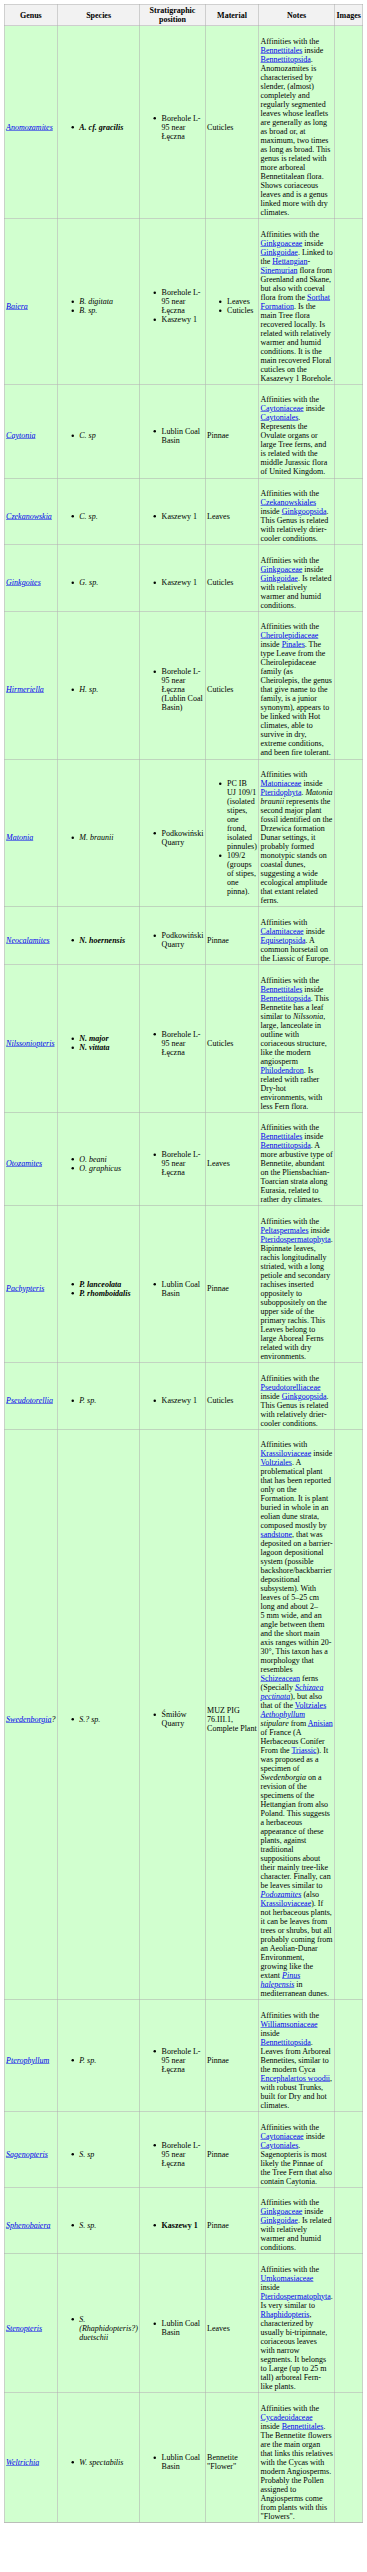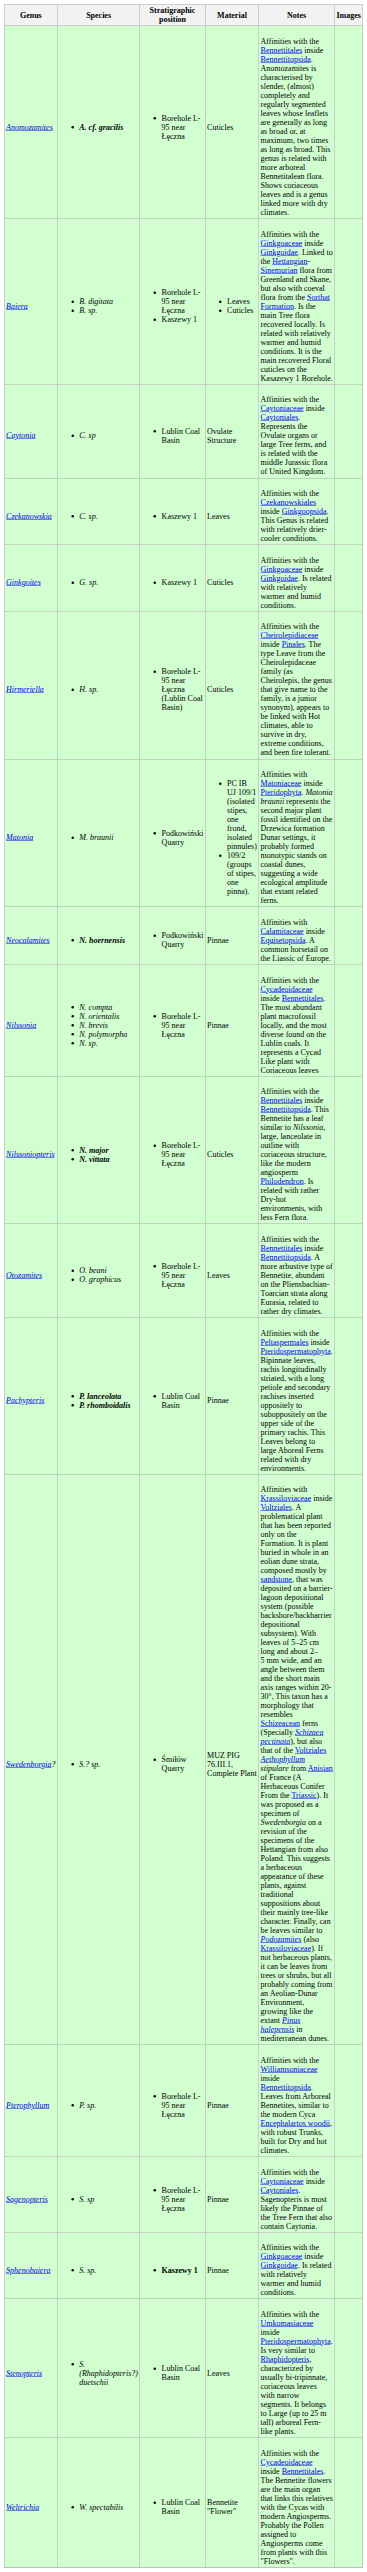(218, 435) Pinnae -> (222, 435) Ovulate Structure
+ row: (21, 1025)
- row: (30, 1400)
